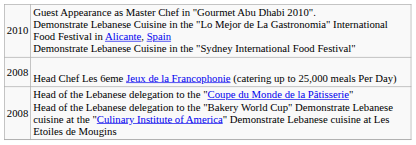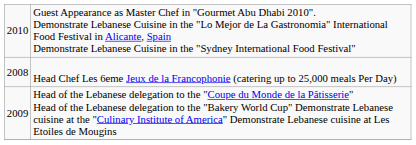(18, 113) 2008 -> (18, 113) 2009
